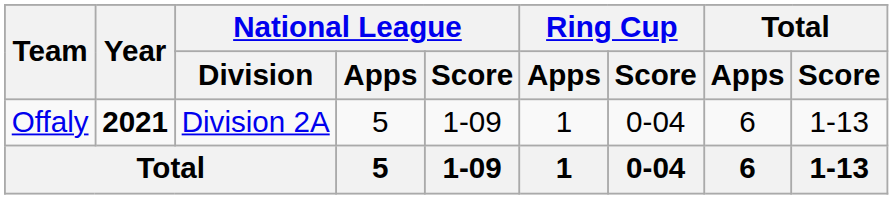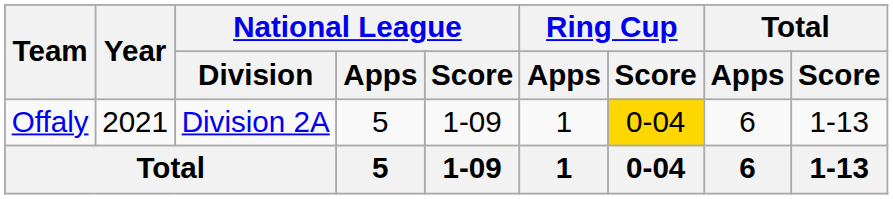(135, 121) bold -> (135, 121) normal
(656, 121) no background -> (656, 121) gold background
